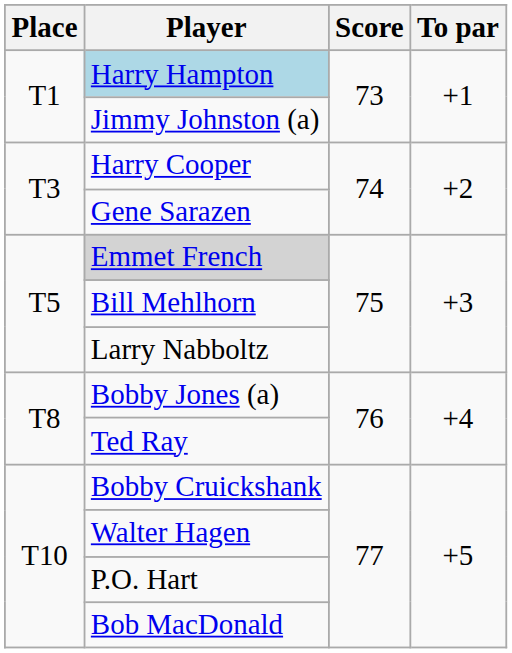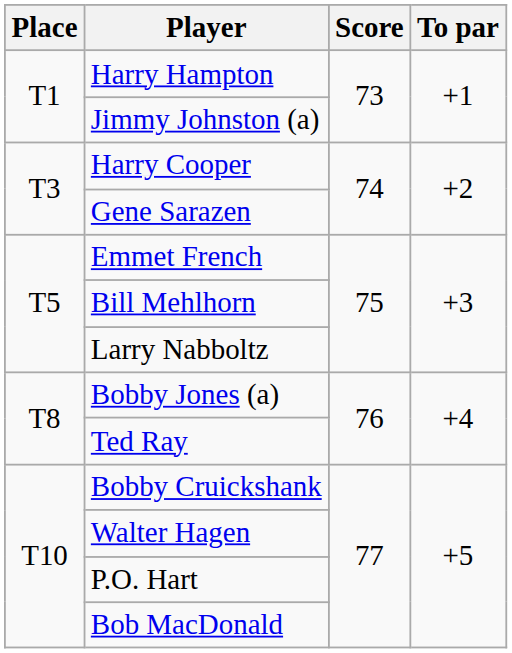(182, 73) lightblue background -> (182, 73) no background
(177, 257) lightgrey background -> (177, 257) no background
